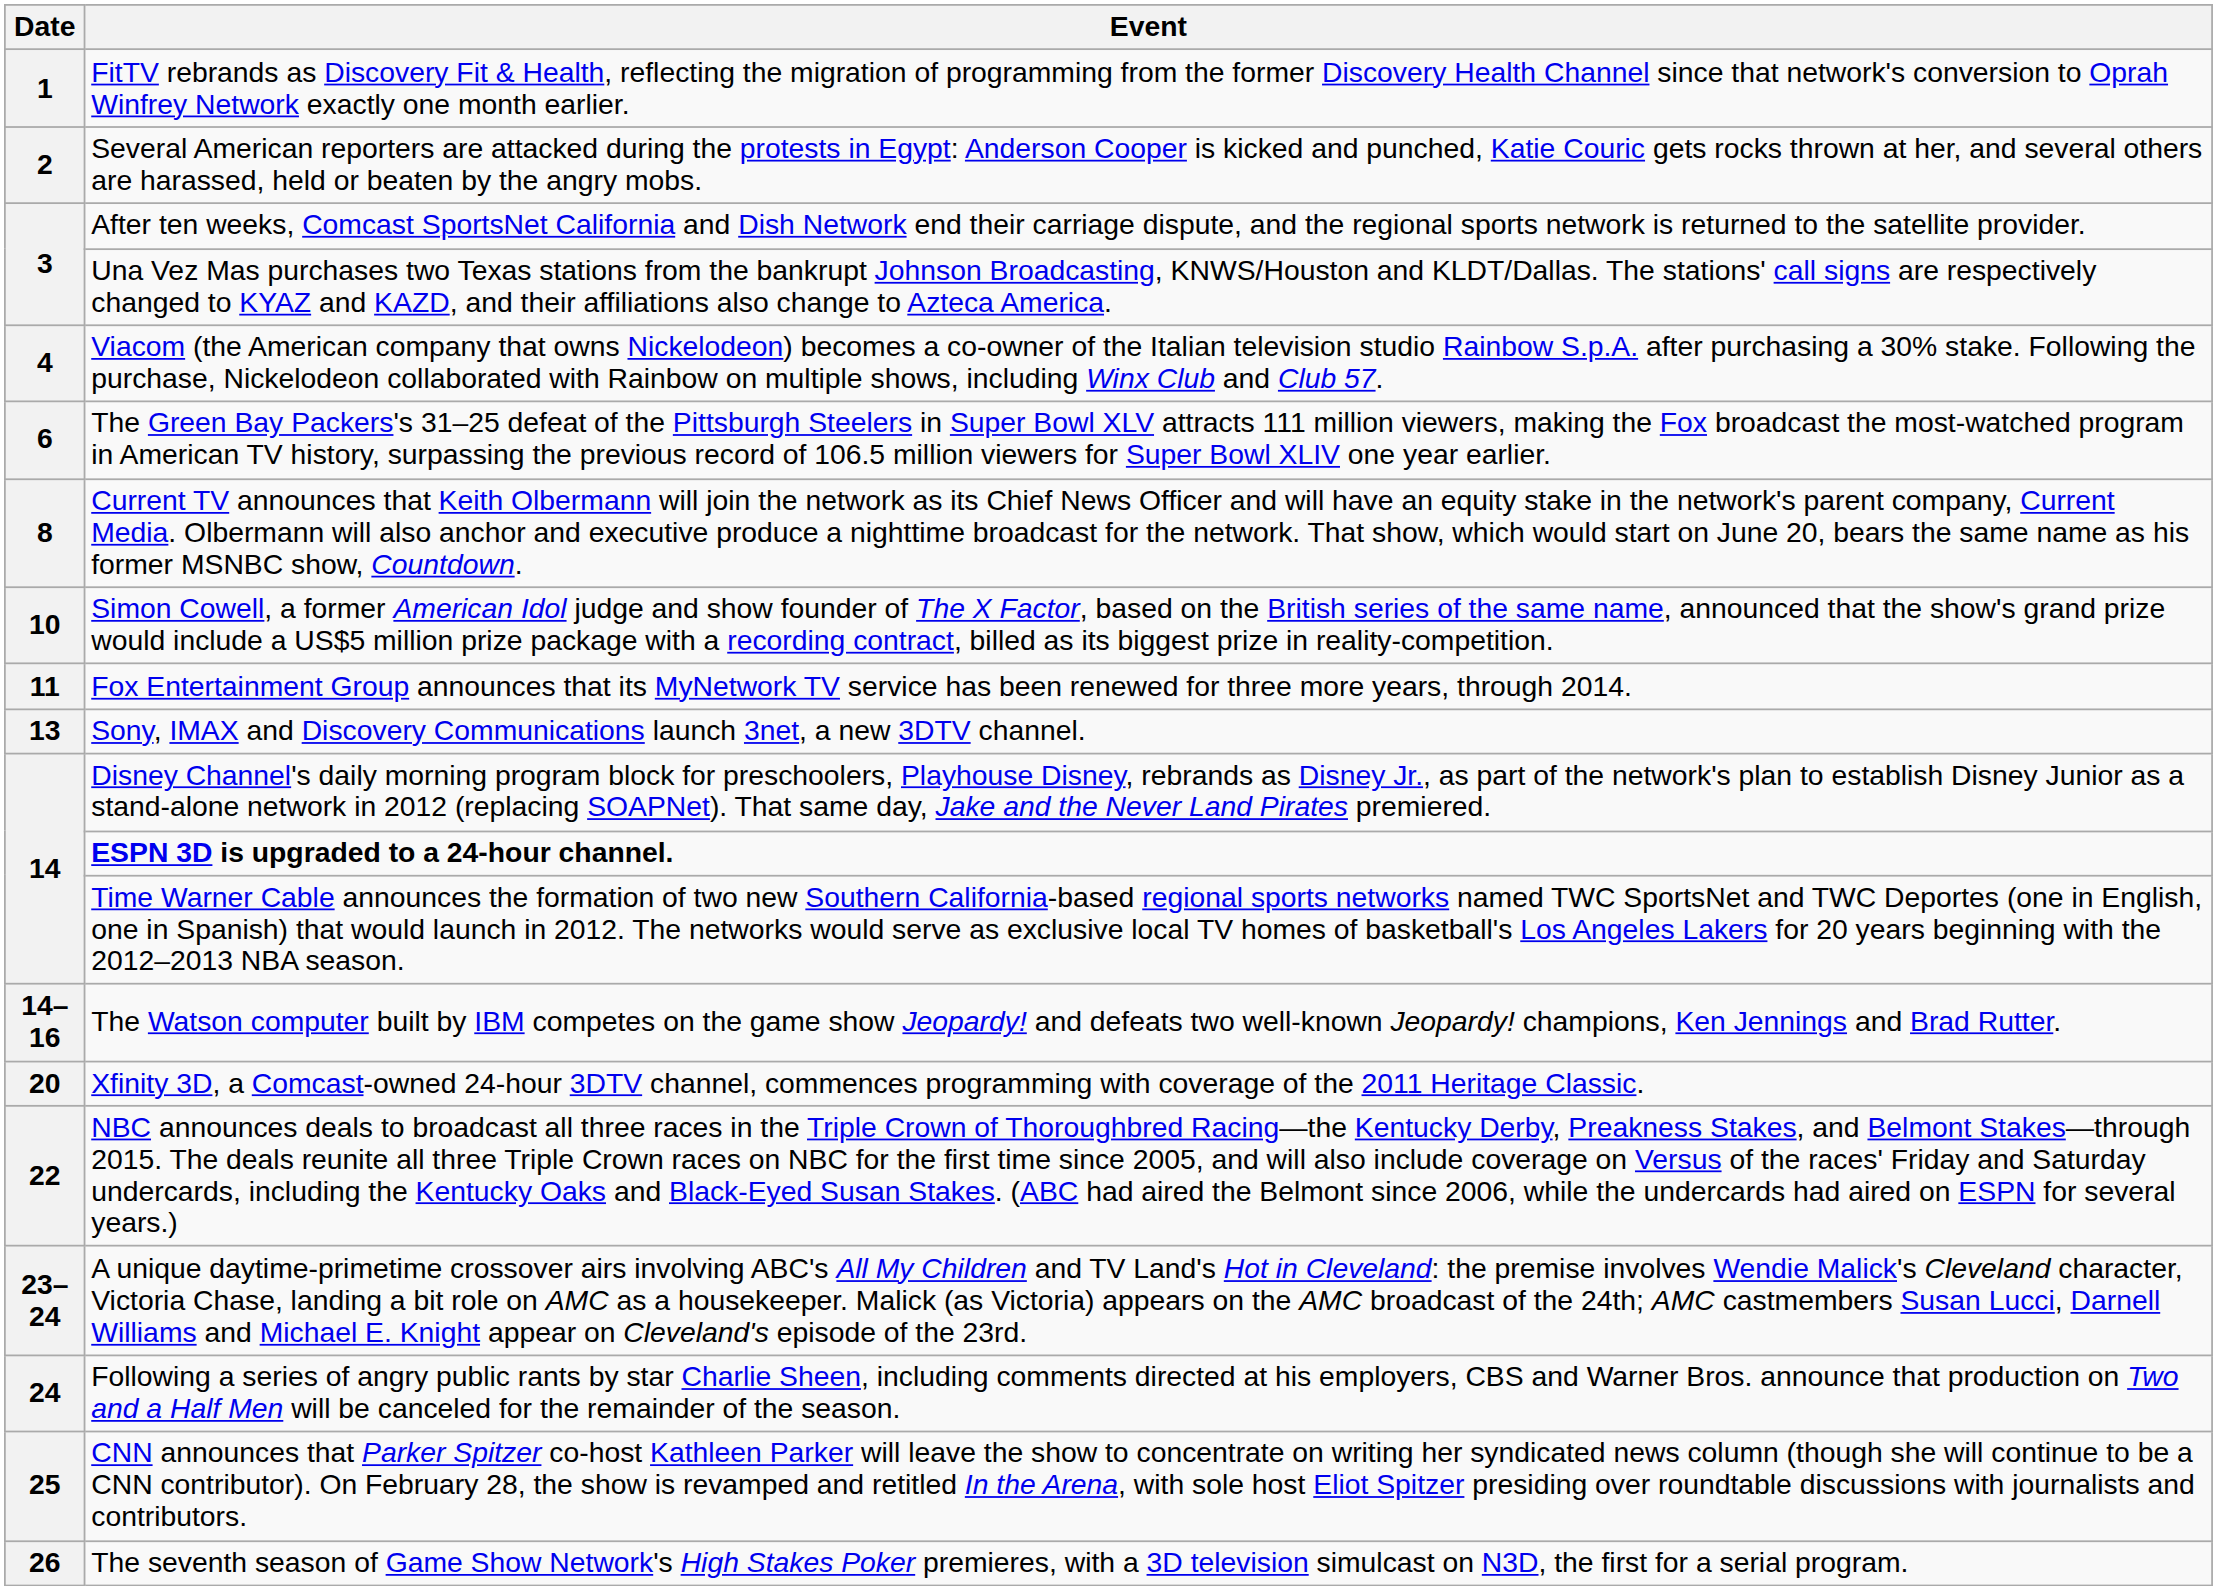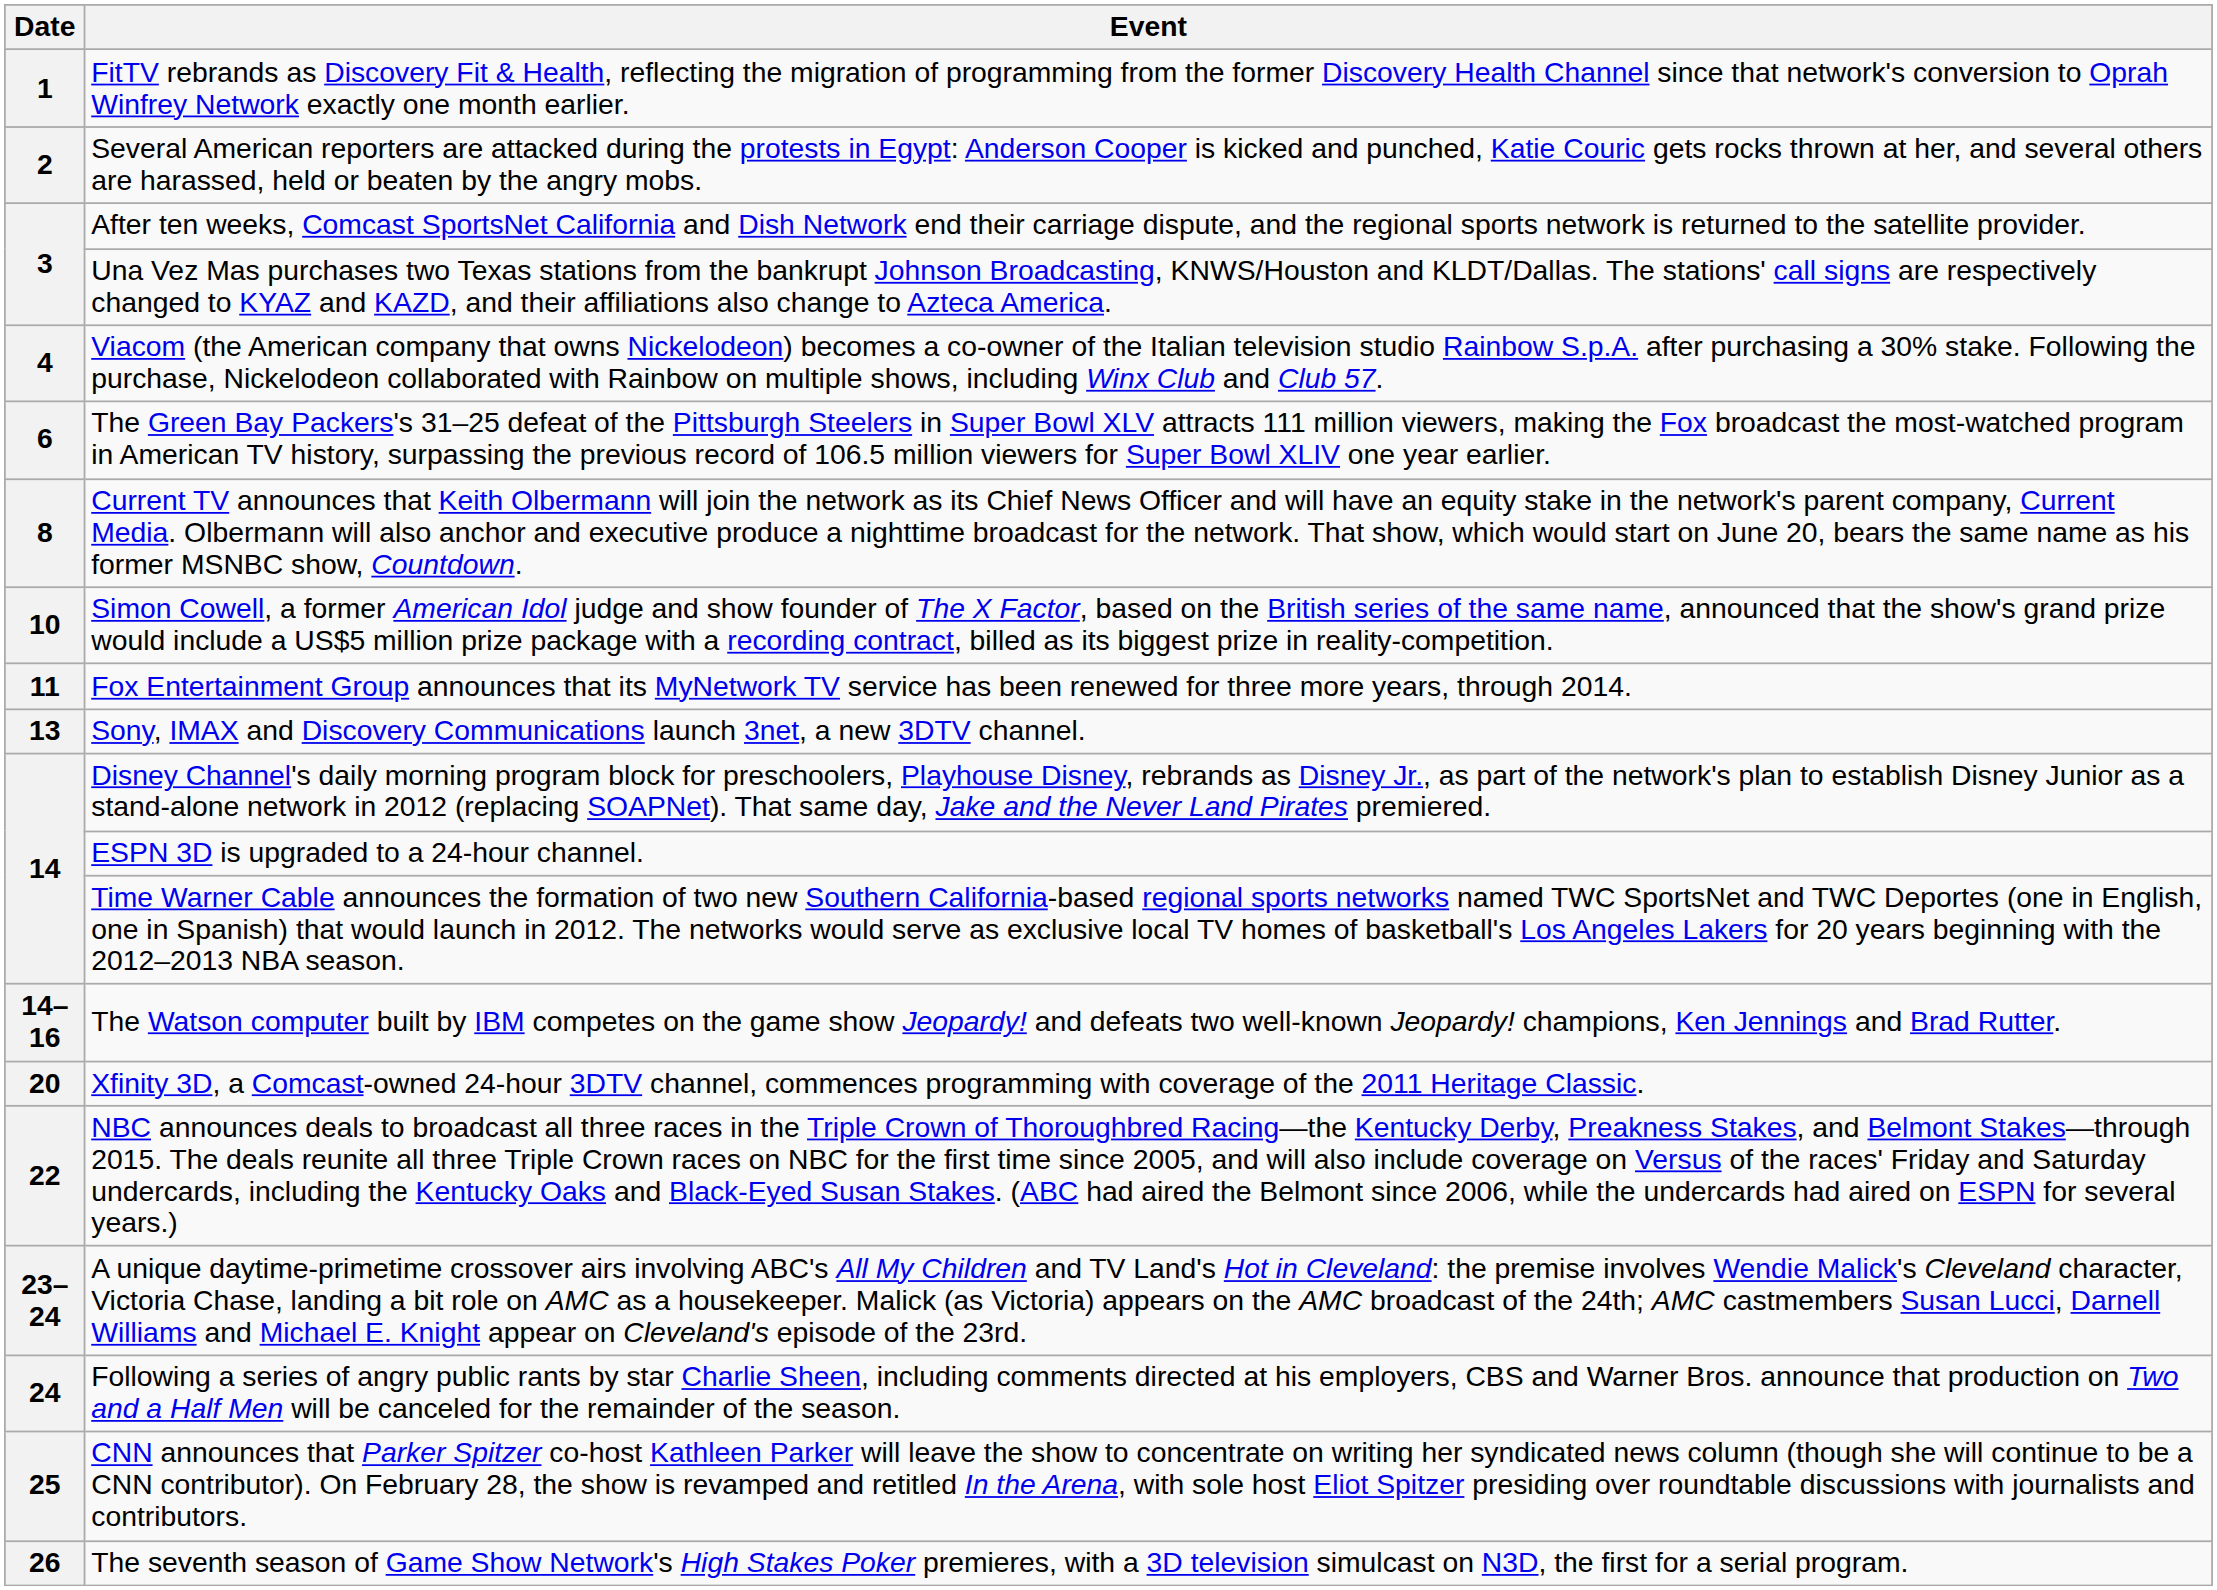(382, 852) bold -> (368, 852) normal
